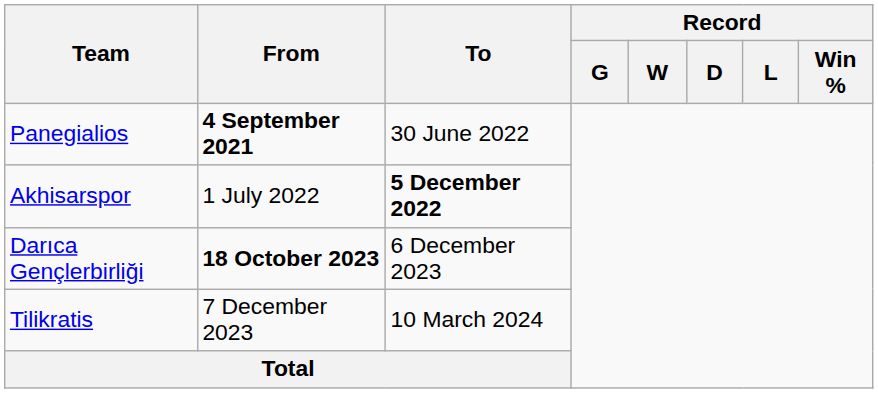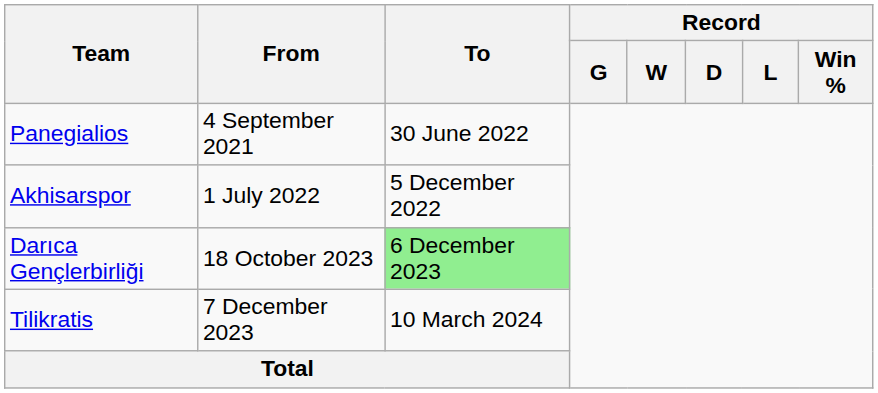(271, 133) bold -> (268, 133) normal
(455, 195) bold -> (452, 195) normal
(291, 257) bold -> (288, 257) normal
(453, 257) no background -> (452, 257) lightgreen background
